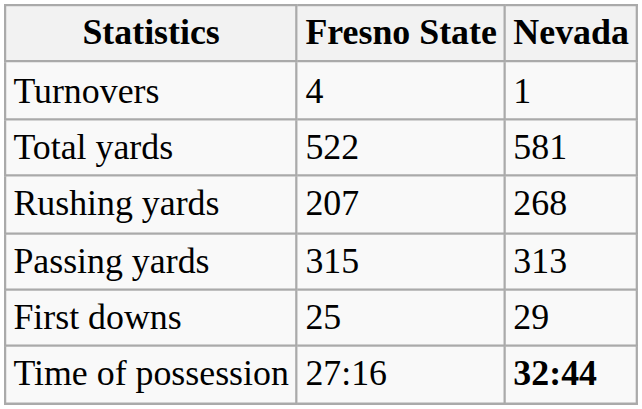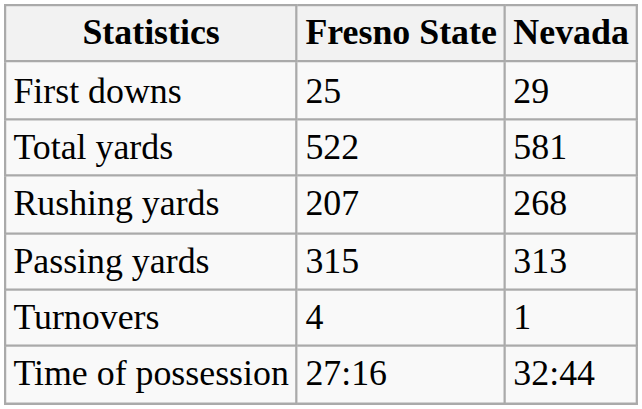rows swapped: (98, 317) <-> (86, 89)
(555, 373) bold -> (554, 373) normal
